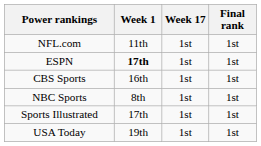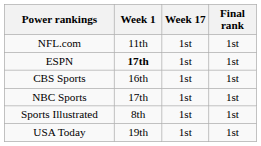(138, 97) 8th -> (138, 97) 17th
(138, 114) 17th -> (138, 114) 8th
